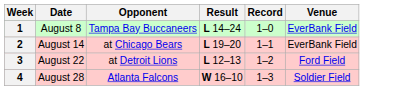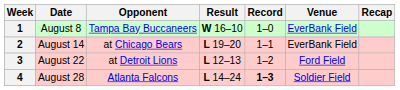+ column: (377, 12)
(222, 28) L 14–24 -> (222, 28) W 16–10
(222, 77) W 16–10 -> (222, 77) L 14–24
(265, 77) normal -> (265, 77) bold
